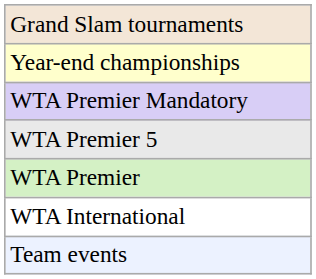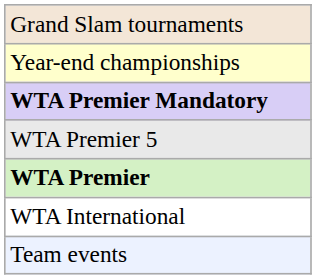(129, 101) normal -> (139, 101) bold
(75, 178) normal -> (80, 178) bold
